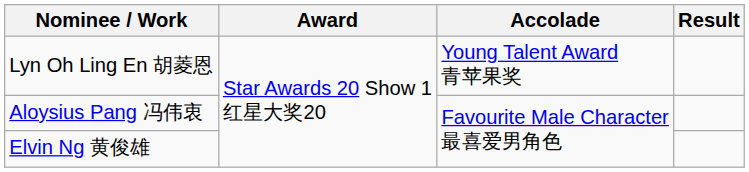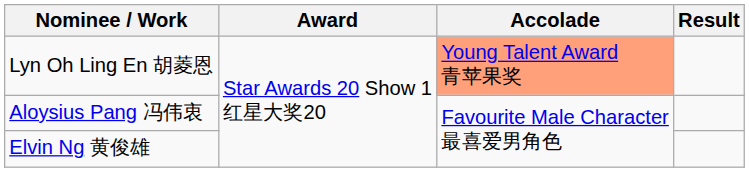(530, 64) no background -> (530, 64) lightsalmon background
